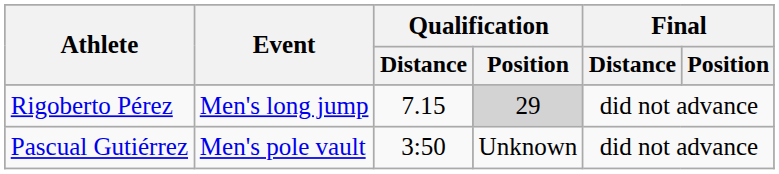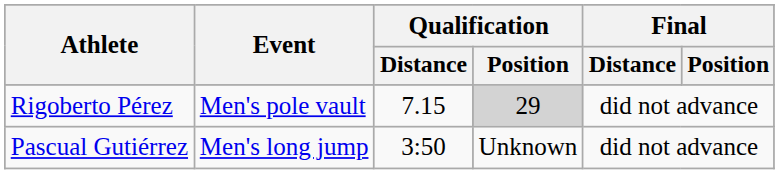(284, 105) Men's long jump -> (283, 105) Men's pole vault
(283, 147) Men's pole vault -> (284, 147) Men's long jump
